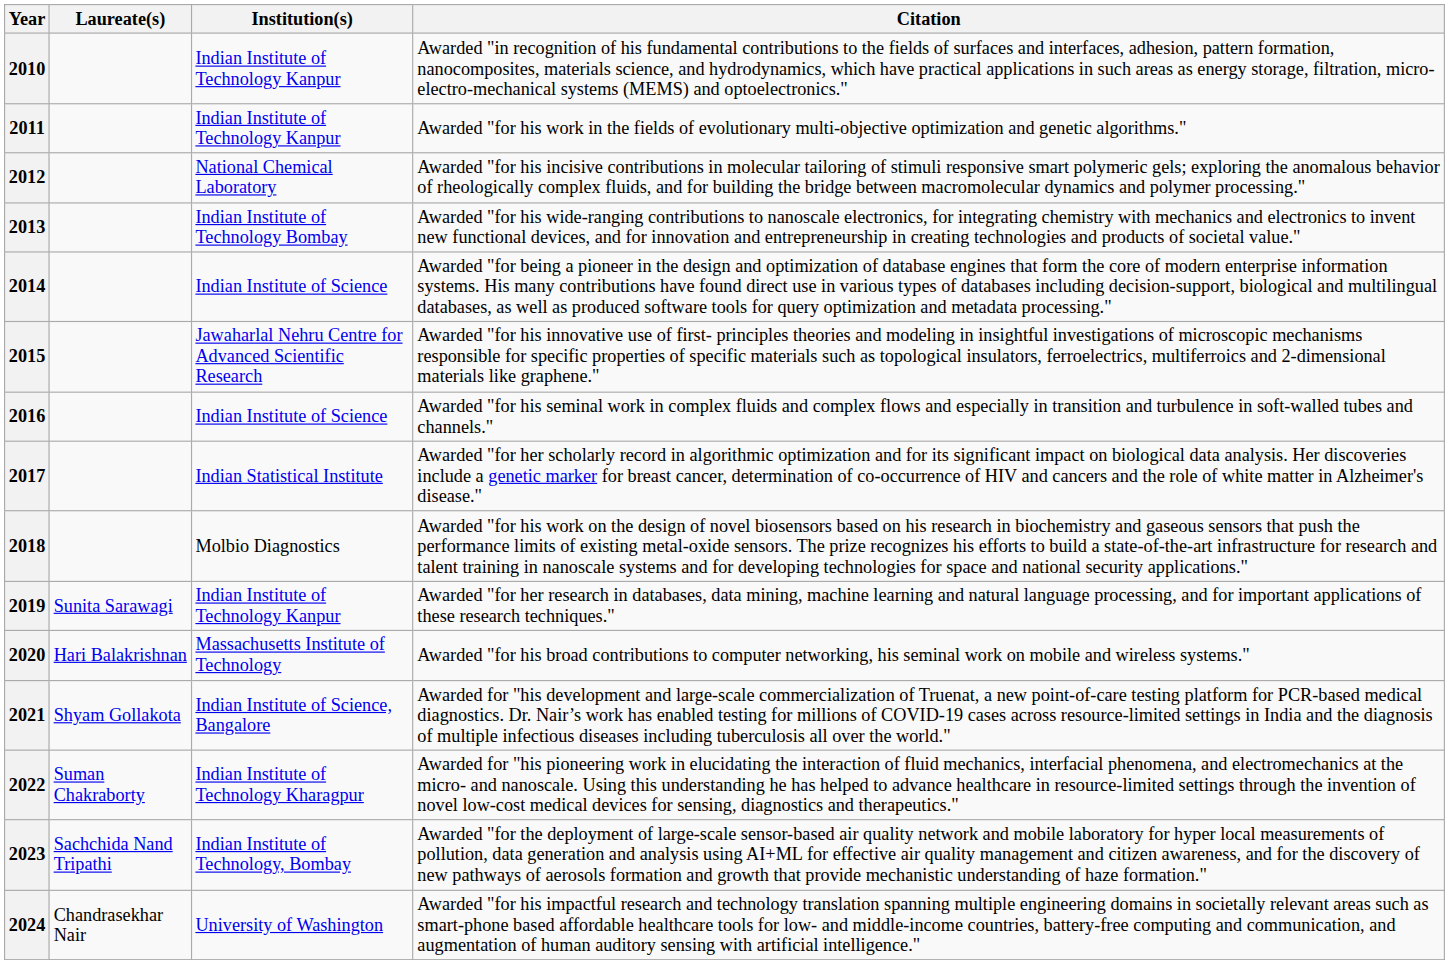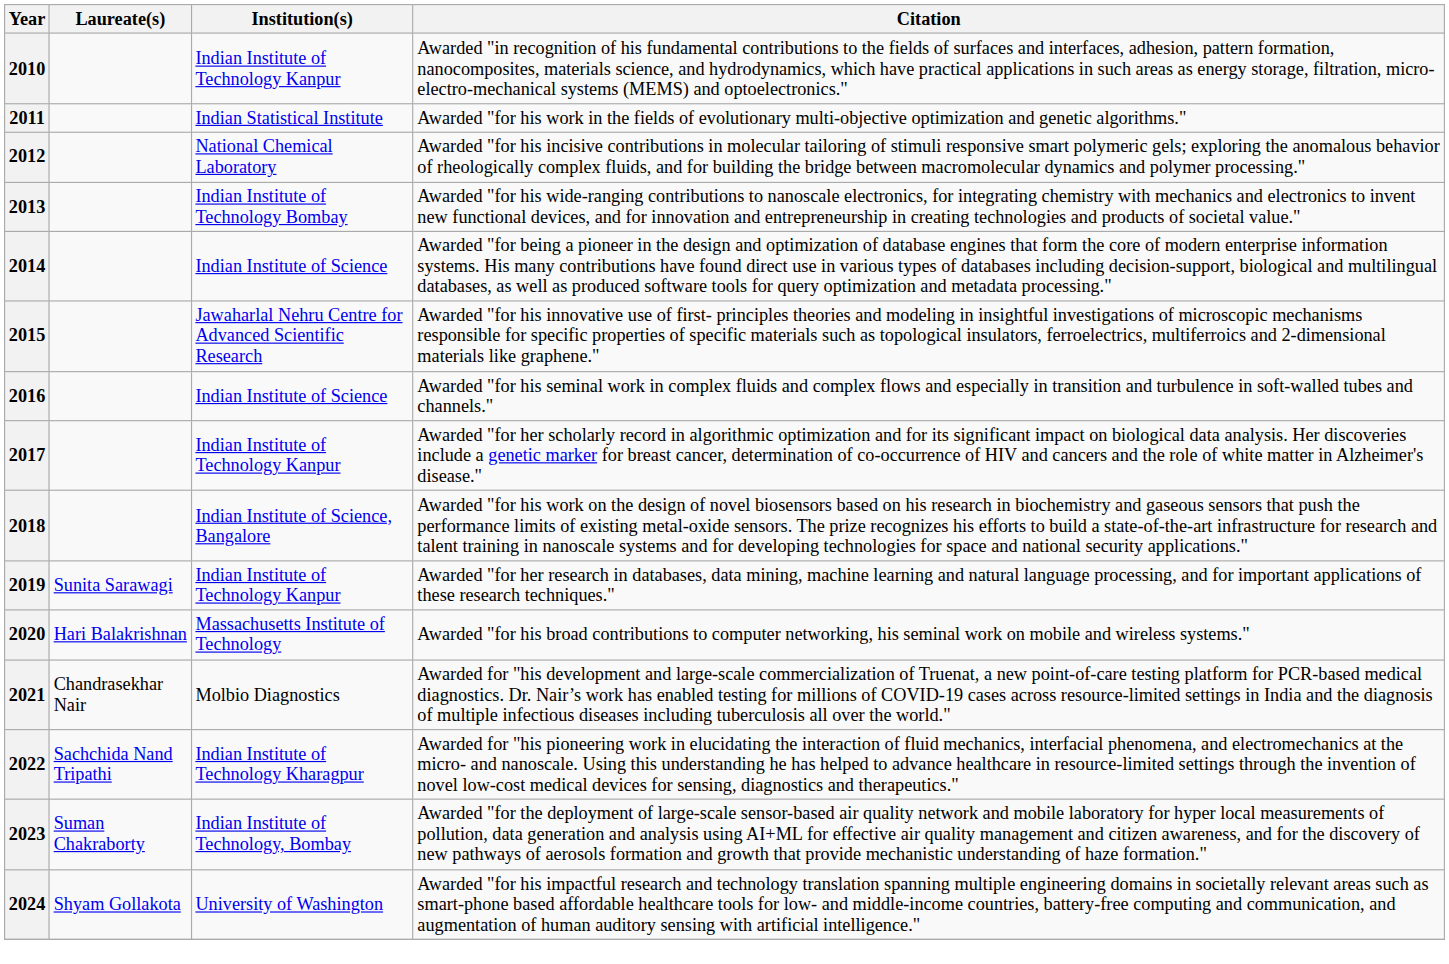(268, 128) Indian Institute of Technology Kanpur -> (289, 117) Indian Statistical Institute
(289, 476) Indian Statistical Institute -> (268, 455) Indian Institute of Technology Kanpur
(268, 546) Molbio Diagnostics -> (294, 525) Indian Institute of Science, Bangalore
(117, 714) Shyam Gollakota -> (108, 694) Chandrasekhar Nair
(294, 714) Indian Institute of Science, Bangalore -> (268, 694) Molbio Diagnostics
(99, 784) Suman Chakraborty -> (113, 764) Sachchida Nand Tripathi
(113, 854) Sachchida Nand Tripathi -> (99, 834) Suman Chakraborty
(108, 924) Chandrasekhar Nair -> (117, 904) Shyam Gollakota
